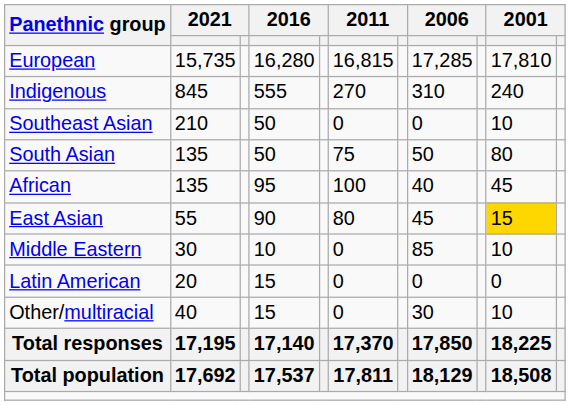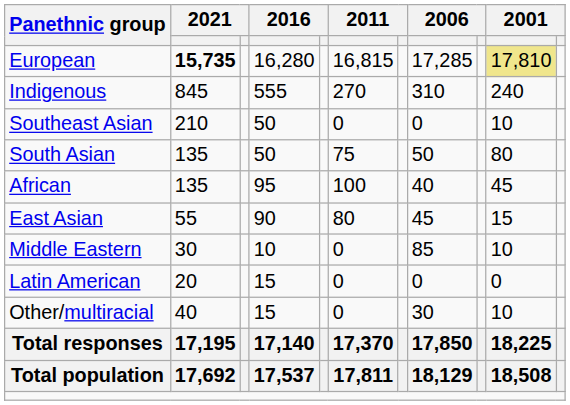(205, 60) normal -> (205, 60) bold
(521, 60) no background -> (521, 60) khaki background
(502, 218) gold background -> (502, 218) no background
